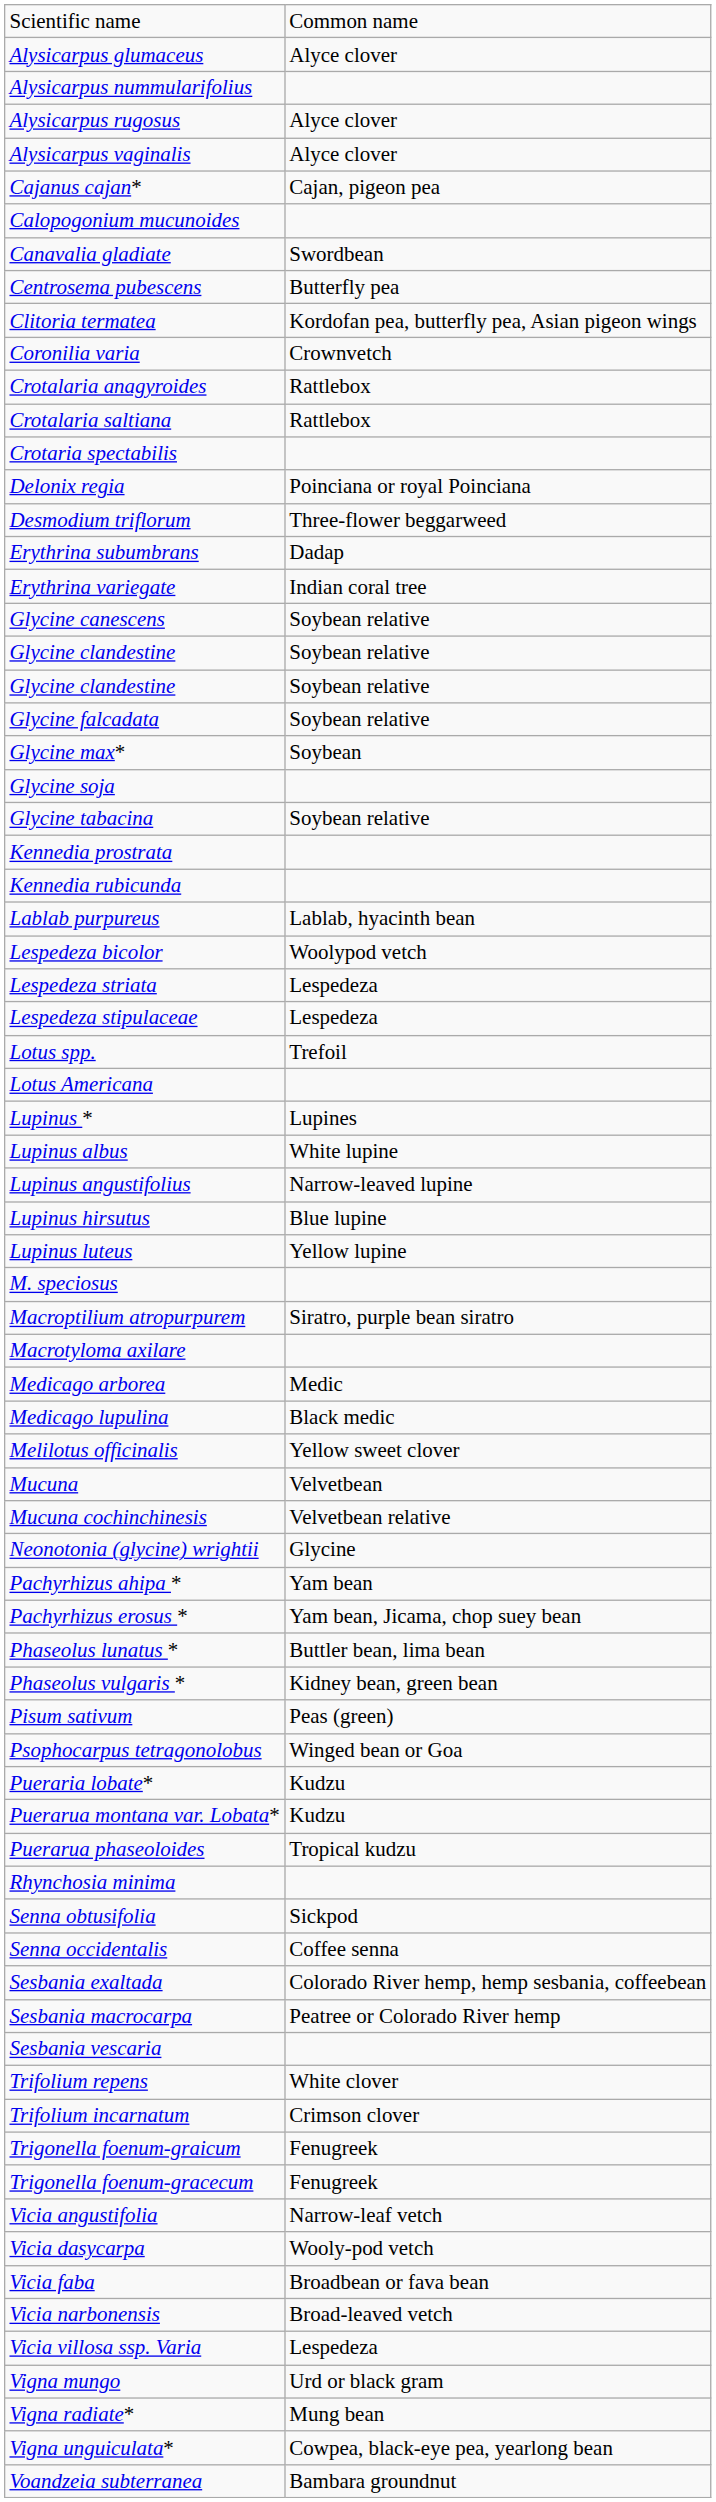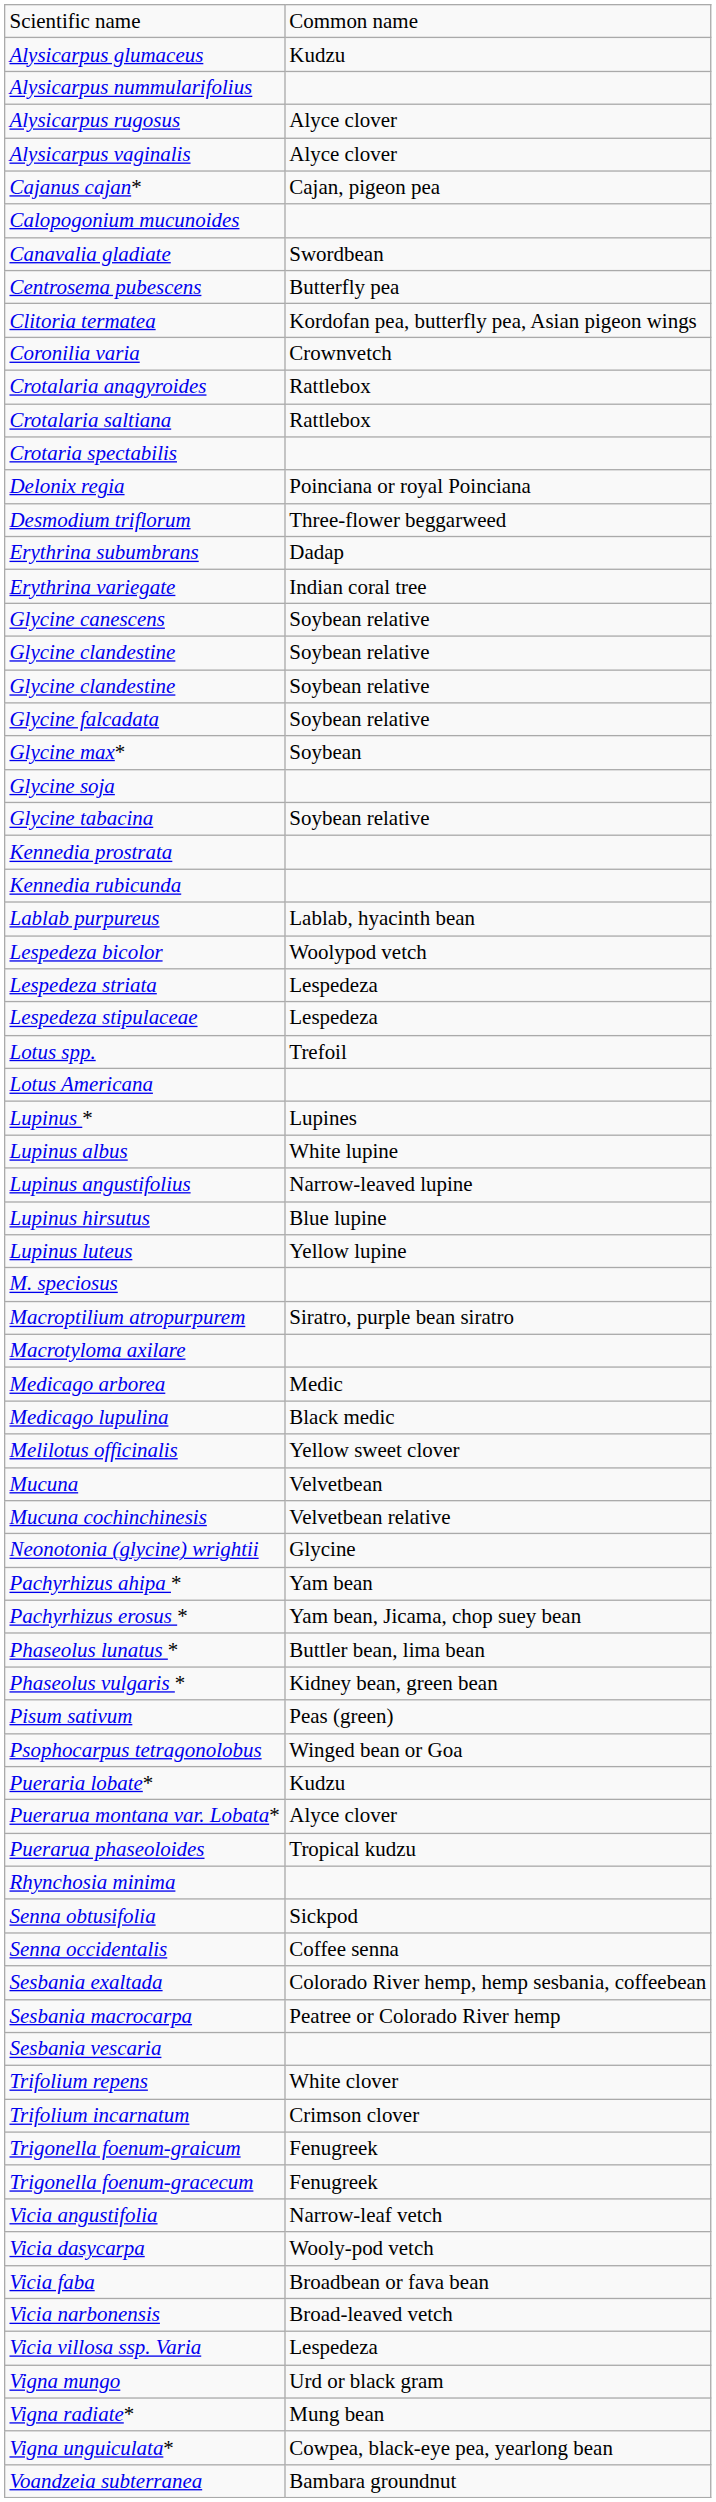(343, 54) Alyce clover -> (317, 54) Kudzu
(317, 1816) Kudzu -> (343, 1816) Alyce clover
